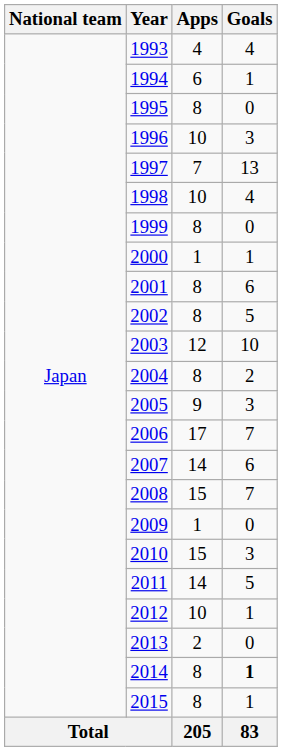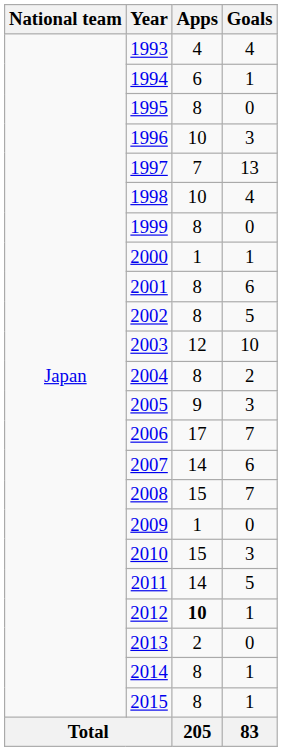(197, 613) normal -> (197, 613) bold
(250, 672) bold -> (250, 672) normal
